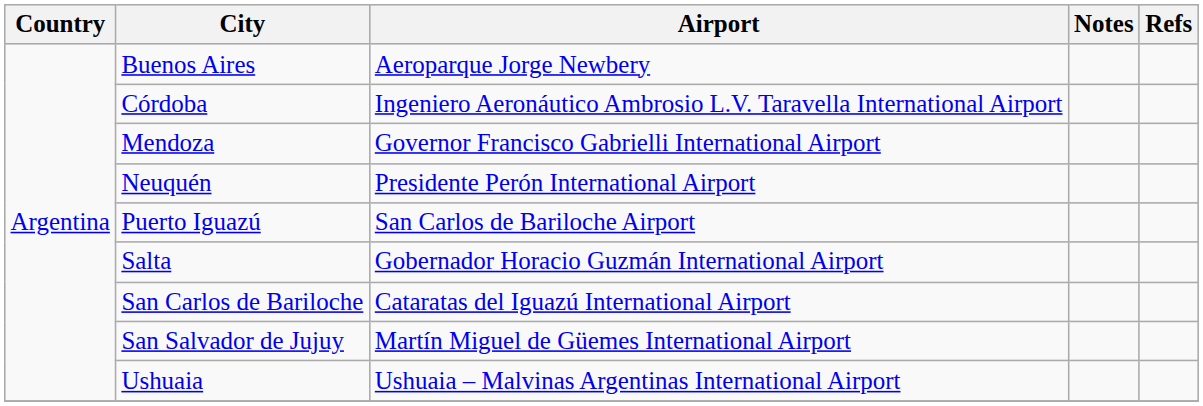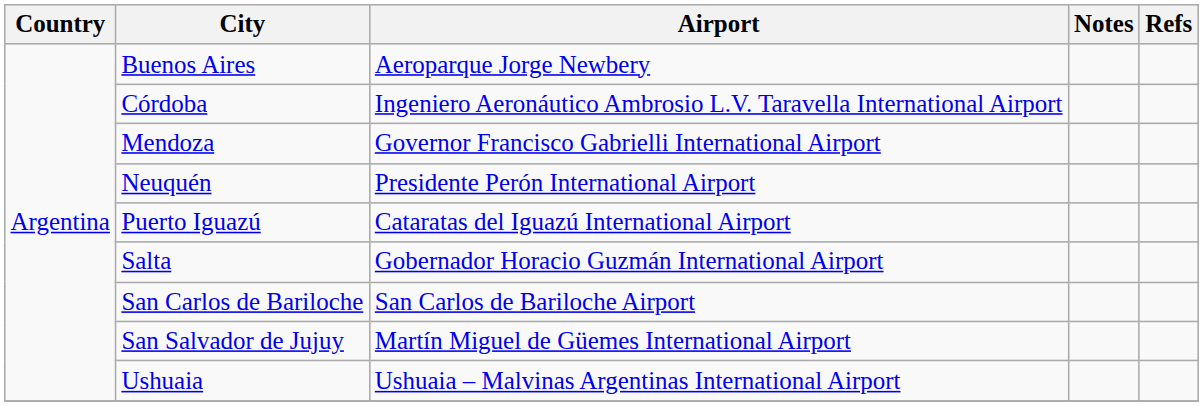(535, 222) San Carlos de Bariloche Airport -> (583, 222) Cataratas del Iguazú International Airport
(583, 301) Cataratas del Iguazú International Airport -> (535, 301) San Carlos de Bariloche Airport
